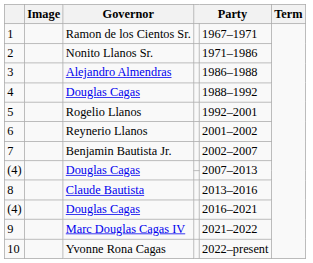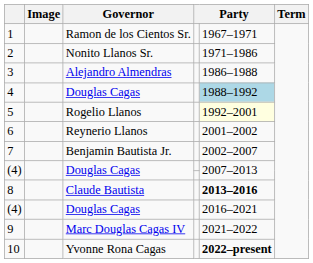(230, 92) no background -> (230, 92) lightblue background
(230, 111) no background -> (230, 111) lightyellow background
(230, 190) normal -> (230, 190) bold
(235, 248) normal -> (237, 248) bold
